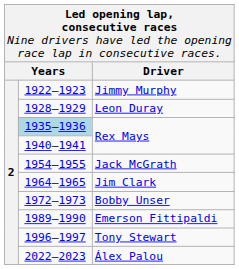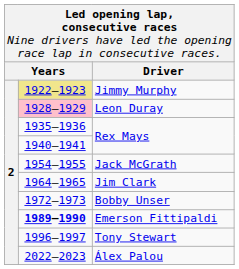(55, 90) no background -> (55, 90) khaki background
(55, 108) no background -> (55, 108) pink background
(55, 127) lightblue background -> (55, 127) no background
(55, 219) normal -> (55, 219) bold
